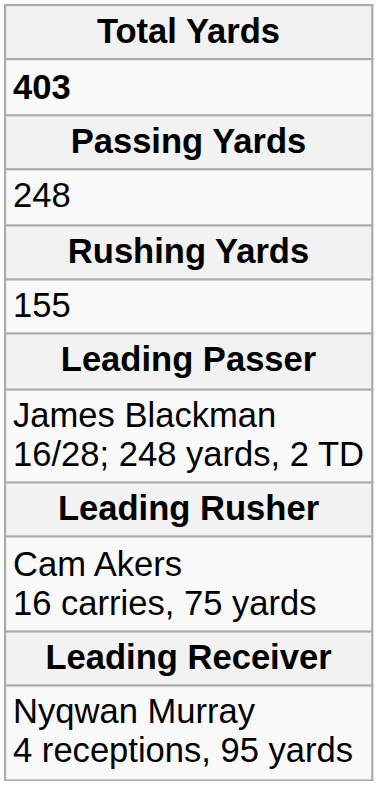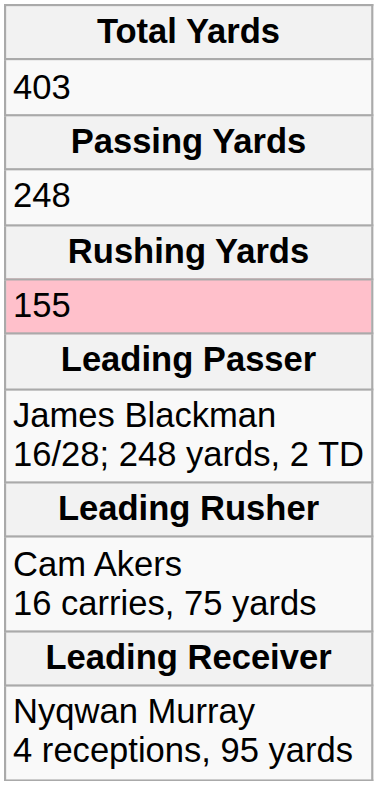(42, 86) bold -> (42, 86) normal
(42, 305) no background -> (42, 305) pink background
